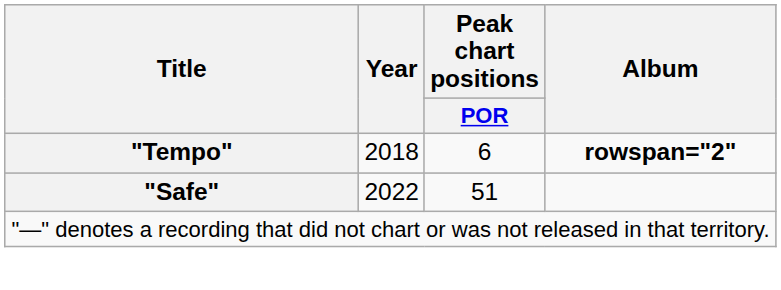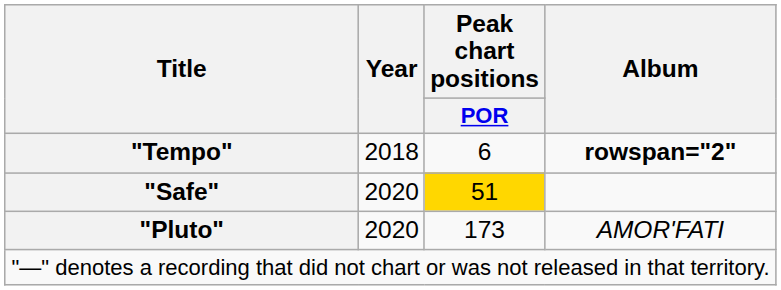(392, 191) 2022 -> (392, 191) 2020
(485, 191) no background -> (485, 191) gold background
+ row: (182, 230)
